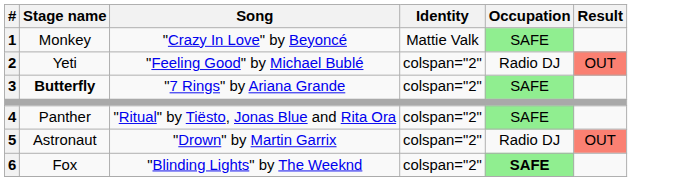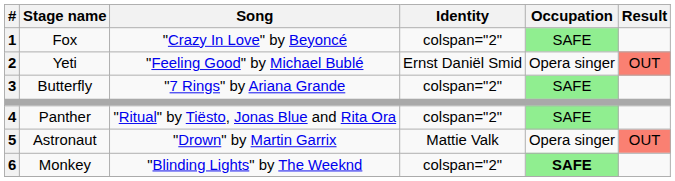(65, 39) Monkey -> (65, 39) Fox
(442, 39) Mattie Valk -> (463, 39) colspan="2"
(442, 63) colspan="2" -> (463, 63) Ernst Daniël Smid
(530, 63) Radio DJ -> (572, 63) Opera singer
(65, 87) bold -> (65, 87) normal
(442, 141) colspan="2" -> (463, 141) Mattie Valk
(530, 141) Radio DJ -> (572, 141) Opera singer
(65, 164) Fox -> (65, 164) Monkey
